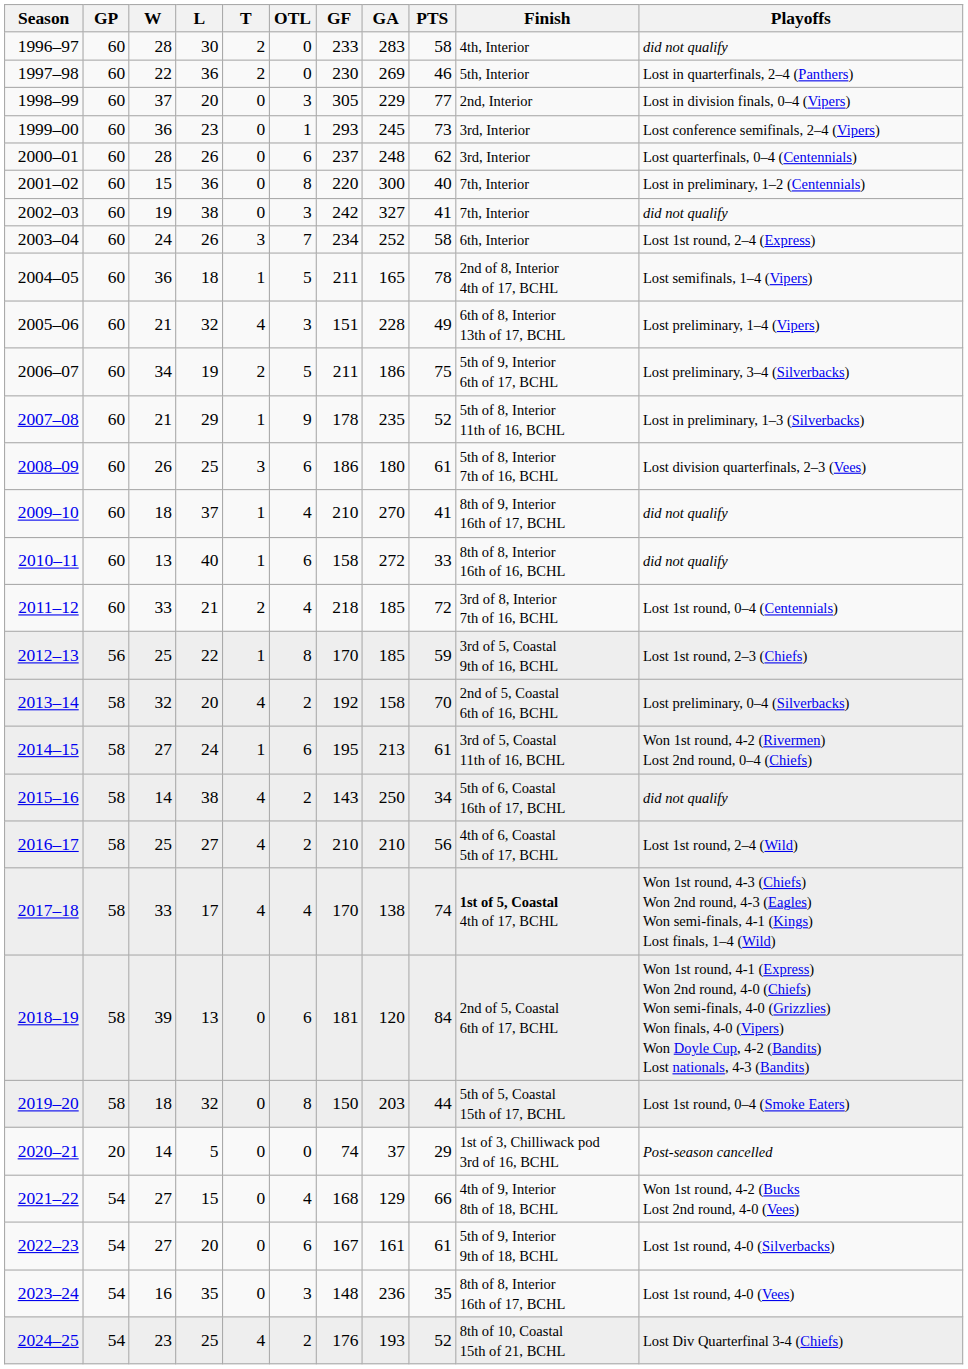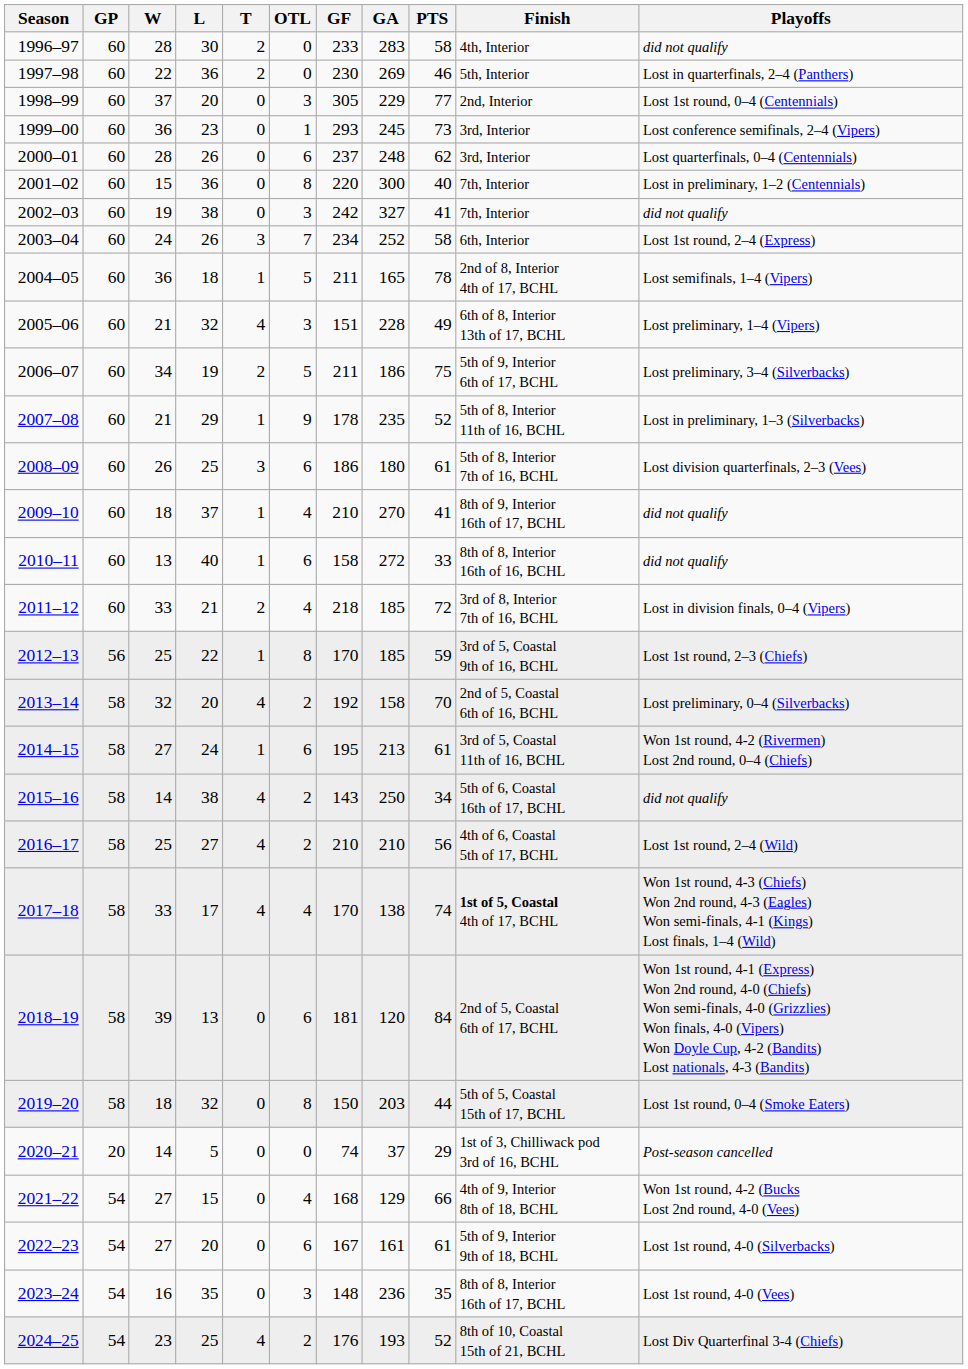(747, 102) Lost in division finals, 0–4 (Vipers) -> (740, 102) Lost 1st round, 0–4 (Centennials)
(740, 609) Lost 1st round, 0–4 (Centennials) -> (747, 609) Lost in division finals, 0–4 (Vipers)
